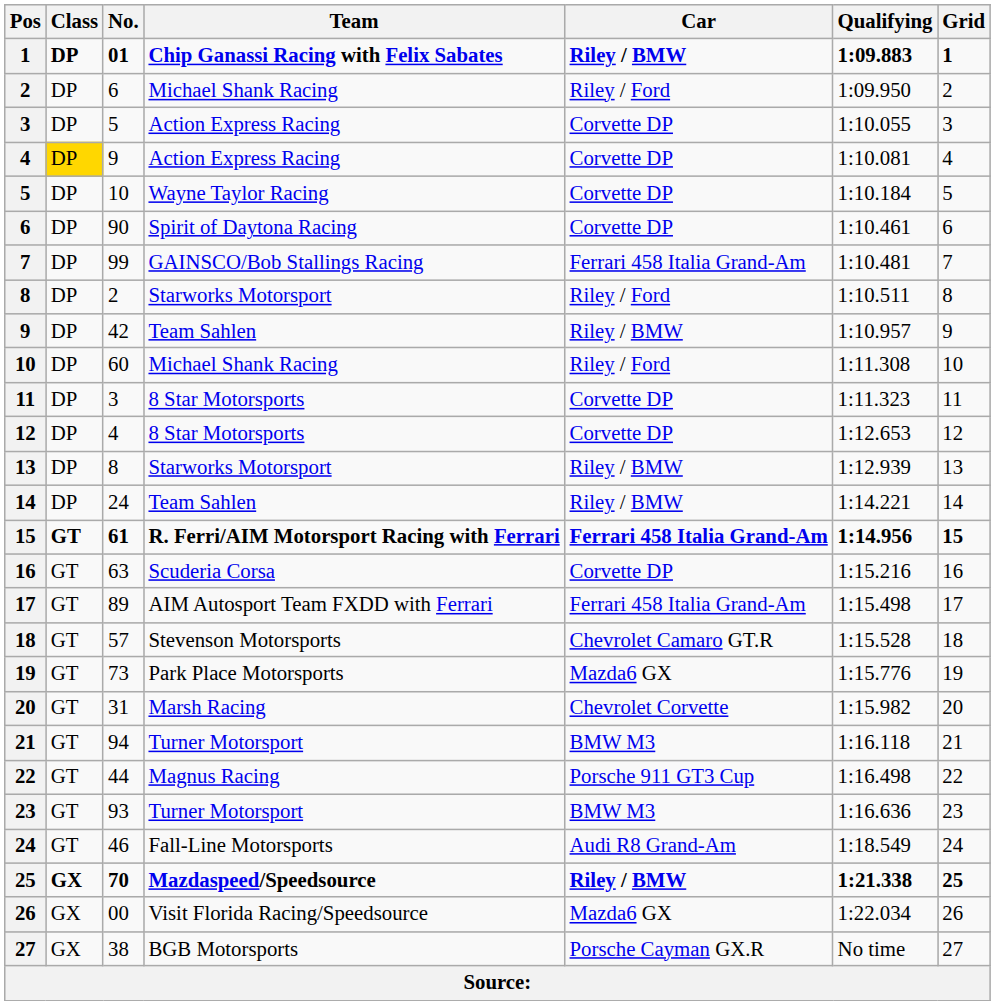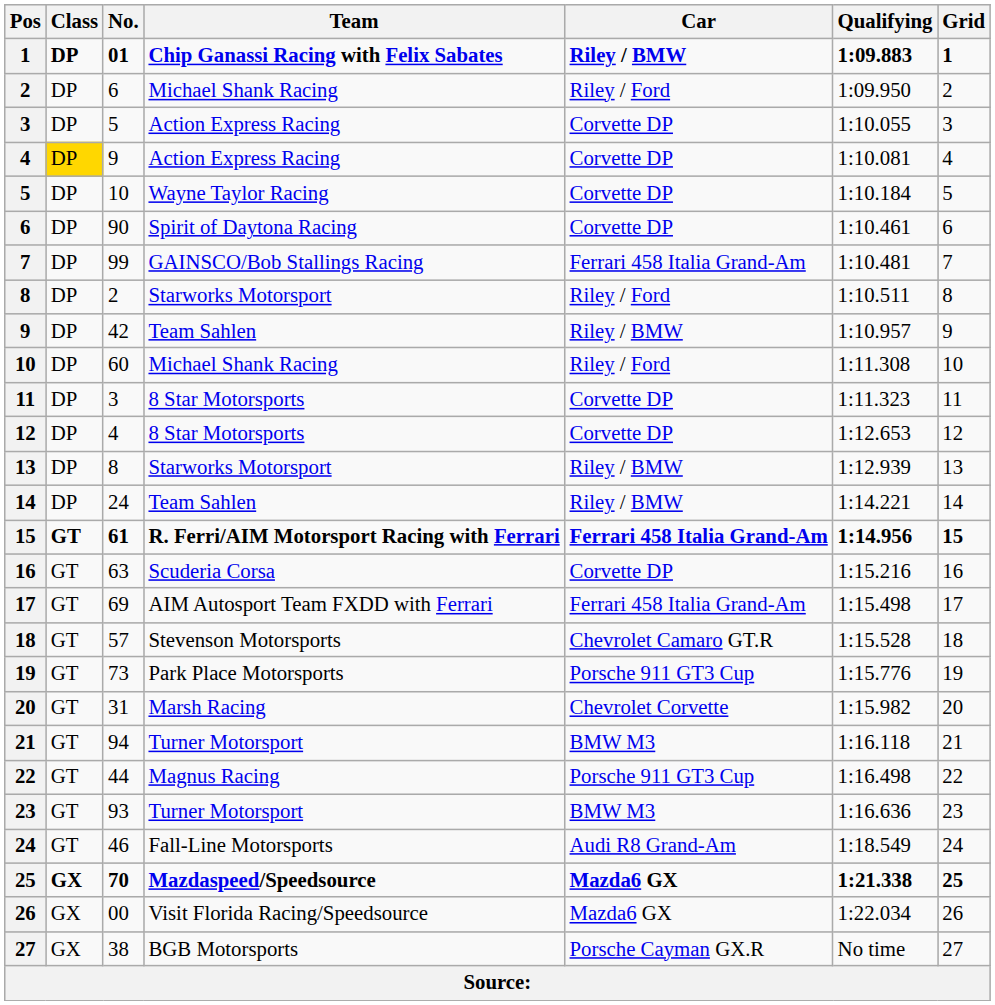(118, 604) 89 -> (118, 604) 69
(621, 673) Mazda6 GX -> (662, 673) Porsche 911 GT3 Cup
(628, 879) Riley / BMW -> (624, 879) Mazda6 GX
